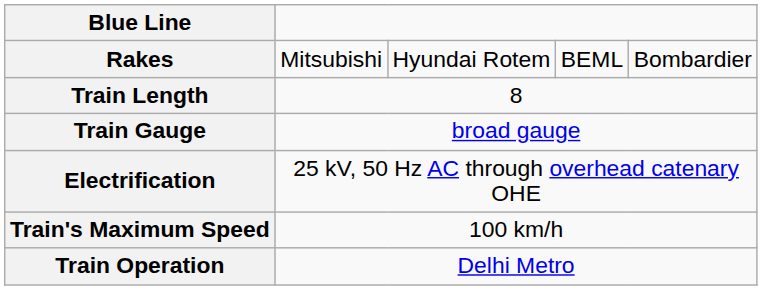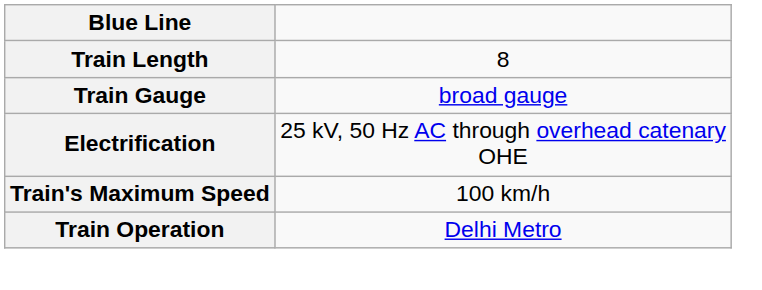- row: (140, 58)
